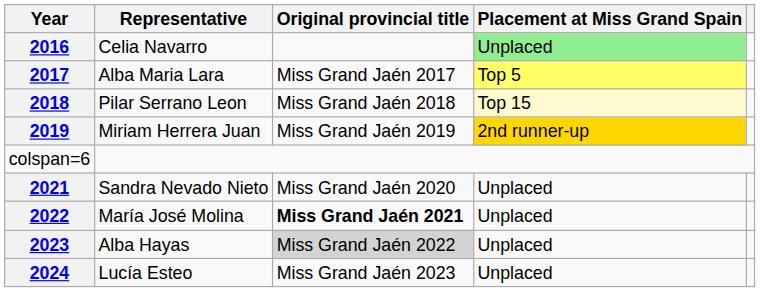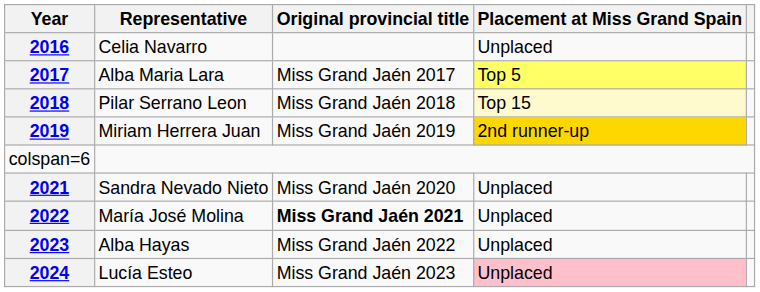(515, 47) lightgreen background -> (515, 47) no background
(366, 244) lightgrey background -> (366, 244) no background
(515, 272) no background -> (515, 272) pink background
